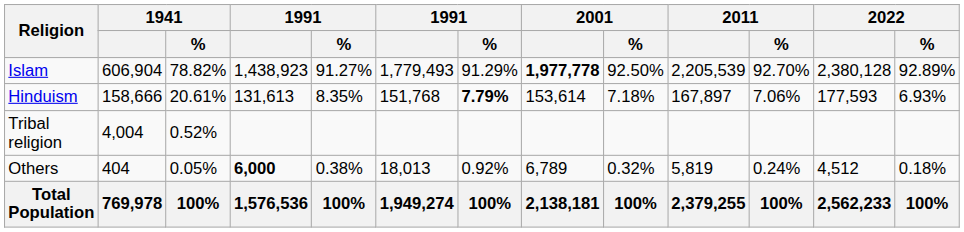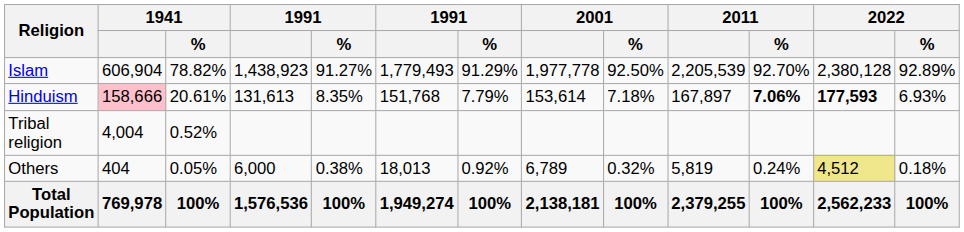(563, 70) bold -> (563, 70) normal
(132, 96) no background -> (132, 96) pink background
(485, 96) bold -> (485, 96) normal
(777, 96) normal -> (777, 96) bold
(847, 96) normal -> (847, 96) bold
(255, 168) bold -> (255, 168) normal
(838, 168) no background -> (838, 168) khaki background
